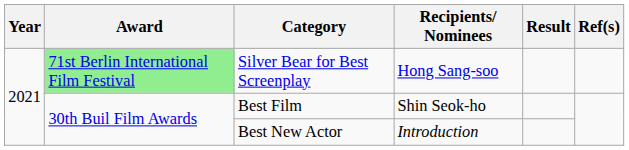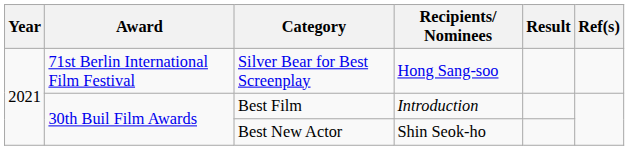(128, 70) lightgreen background -> (128, 70) no background
(442, 105) Shin Seok-ho -> (438, 105) Introduction
(438, 131) Introduction -> (442, 131) Shin Seok-ho
